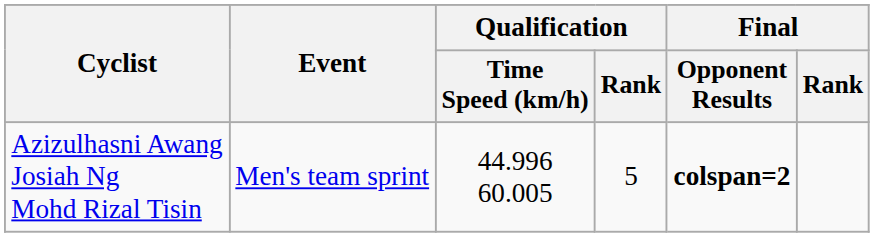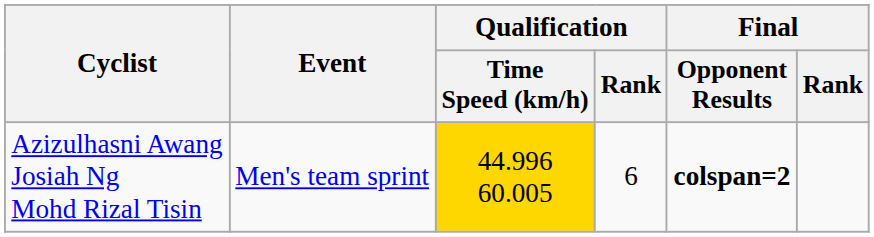(515, 177) no background -> (515, 177) gold background
(631, 177) 5 -> (631, 177) 6
